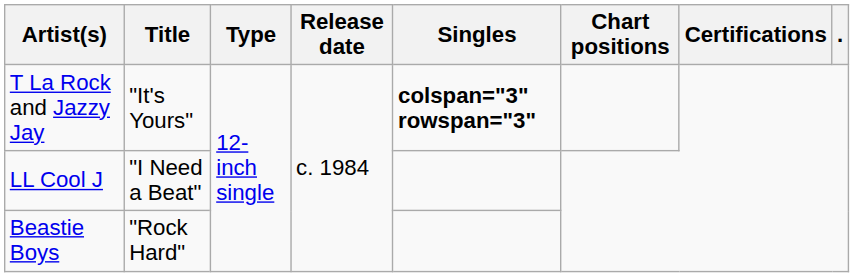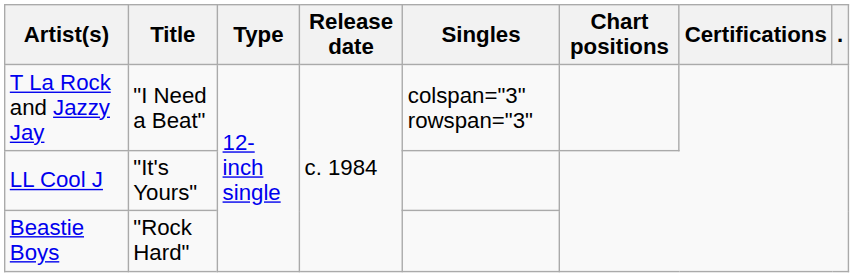(161, 107) "It's Yours" -> (170, 107) "I Need a Beat"
(467, 107) bold -> (470, 107) normal
(166, 180) "I Need a Beat" -> (165, 180) "It's Yours"
